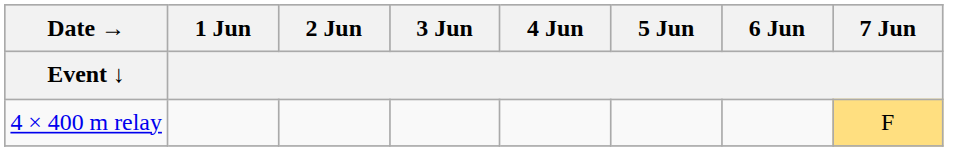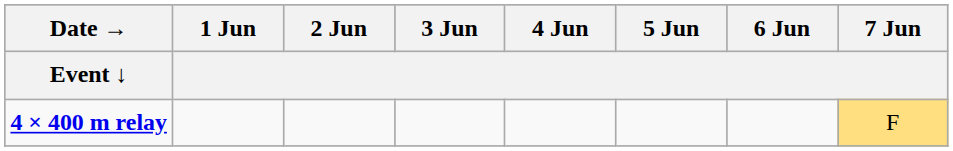(86, 122) normal -> (89, 122) bold
